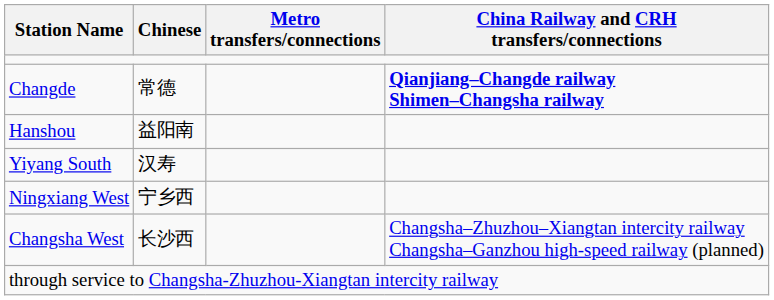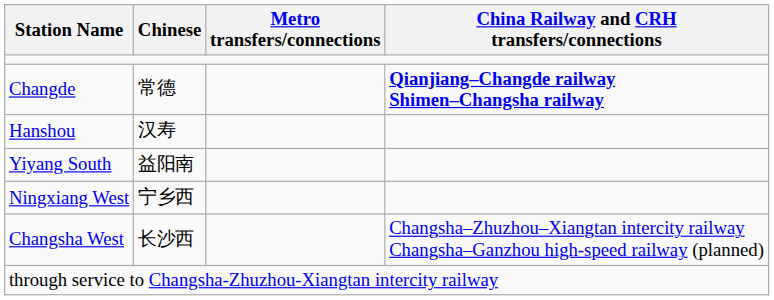(166, 130) 益阳南 -> (157, 130) 汉寿
(157, 163) 汉寿 -> (166, 163) 益阳南
